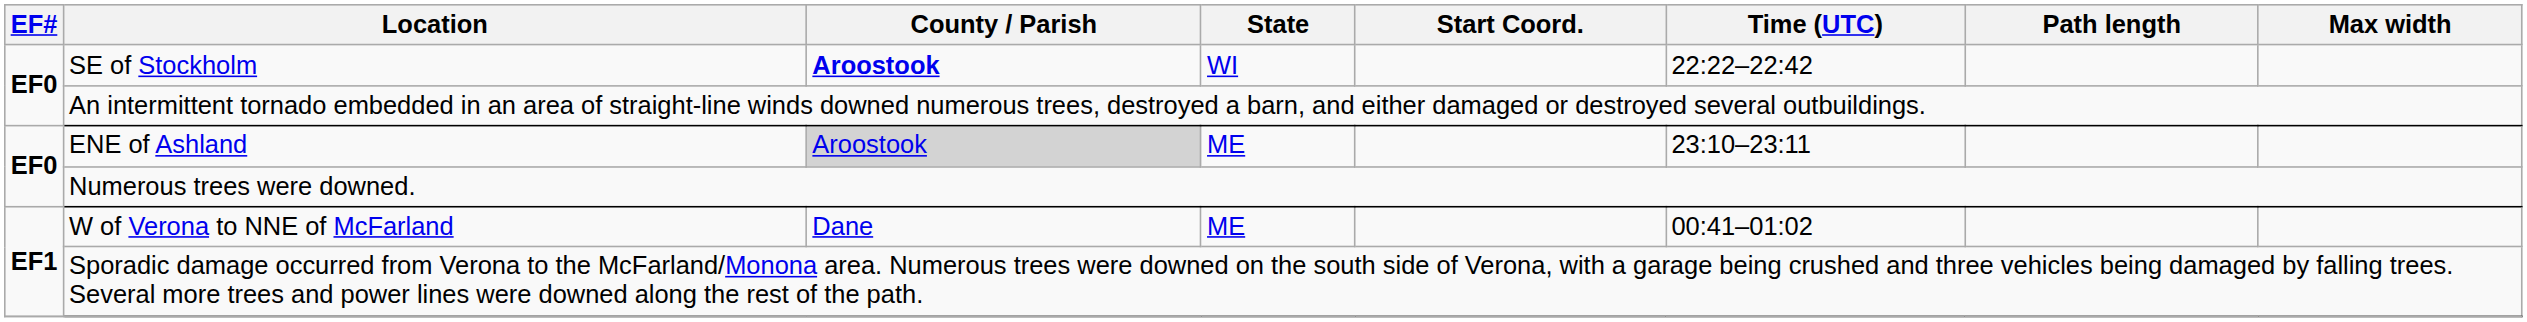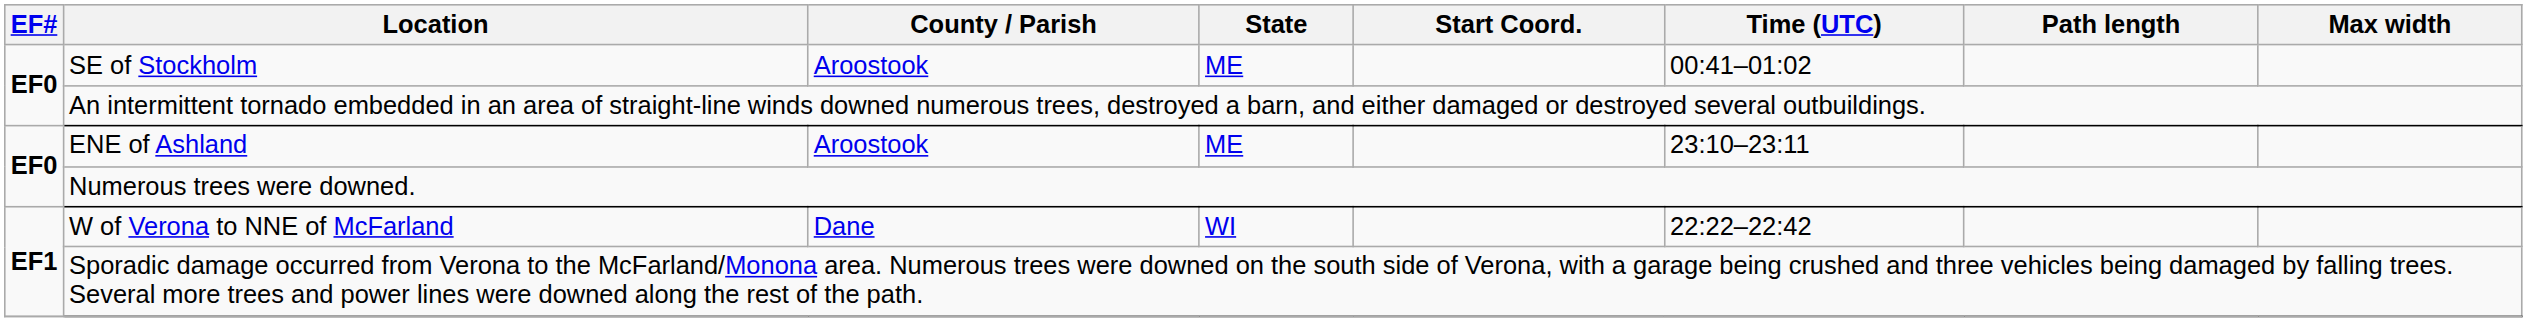(876, 65) bold -> (871, 65) normal
(1223, 65) WI -> (1224, 65) ME
(1742, 65) 22:22–22:42 -> (1741, 65) 00:41–01:02
(870, 145) lightgrey background -> (871, 145) no background
(1226, 226) ME -> (1221, 226) WI
(1742, 226) 00:41–01:02 -> (1741, 226) 22:22–22:42
